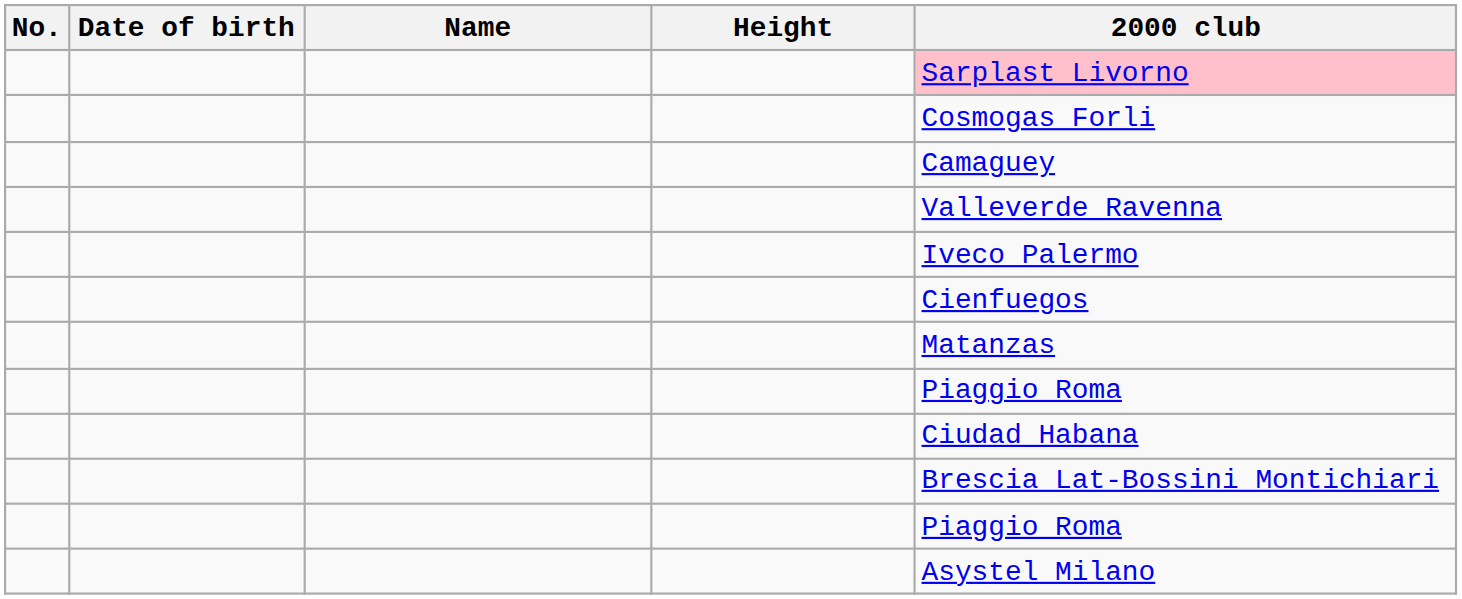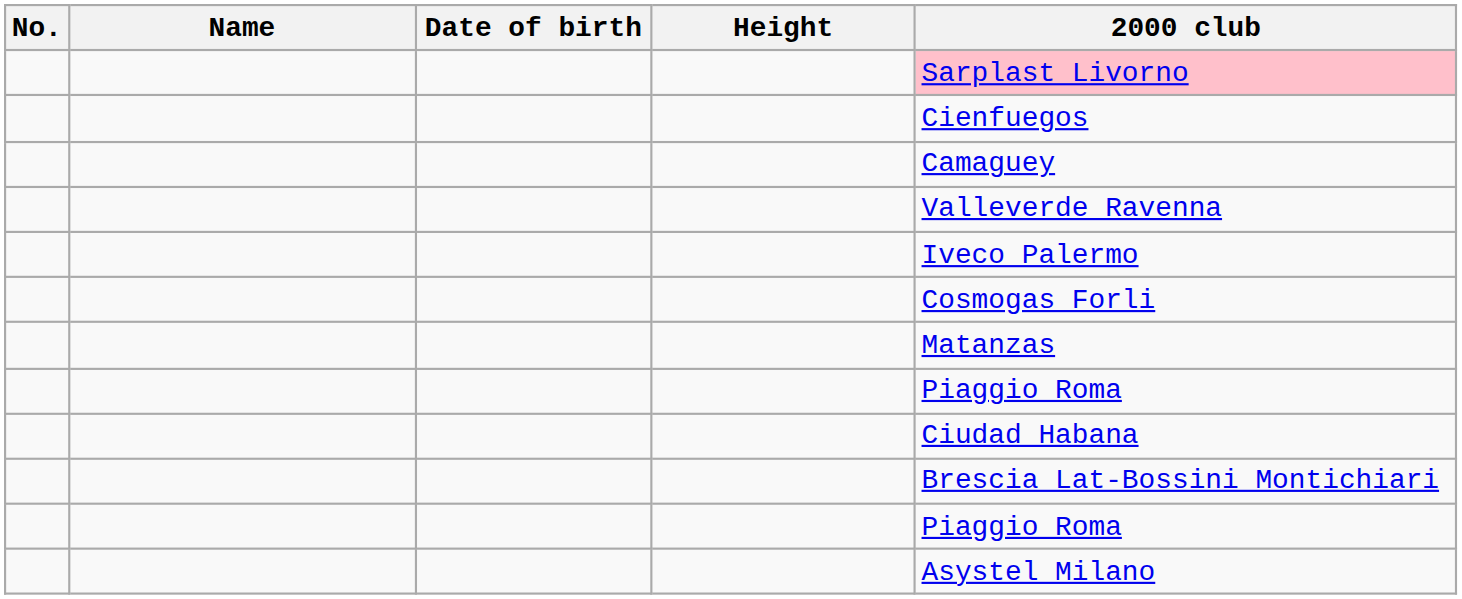columns swapped: (478, 28) <-> (186, 28)
(1038, 118) Cosmogas Forli -> (1005, 118) Cienfuegos
(1005, 300) Cienfuegos -> (1038, 300) Cosmogas Forli
